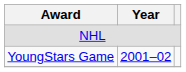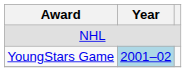(146, 56) no background -> (146, 56) lightblue background
